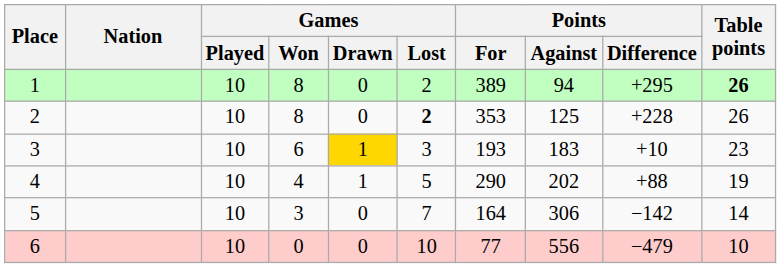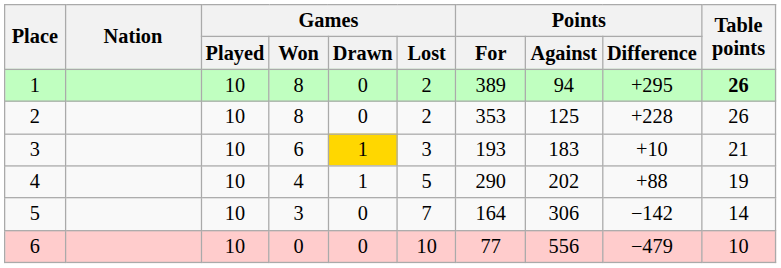(427, 117) bold -> (427, 117) normal
(739, 149) 23 -> (739, 149) 21
